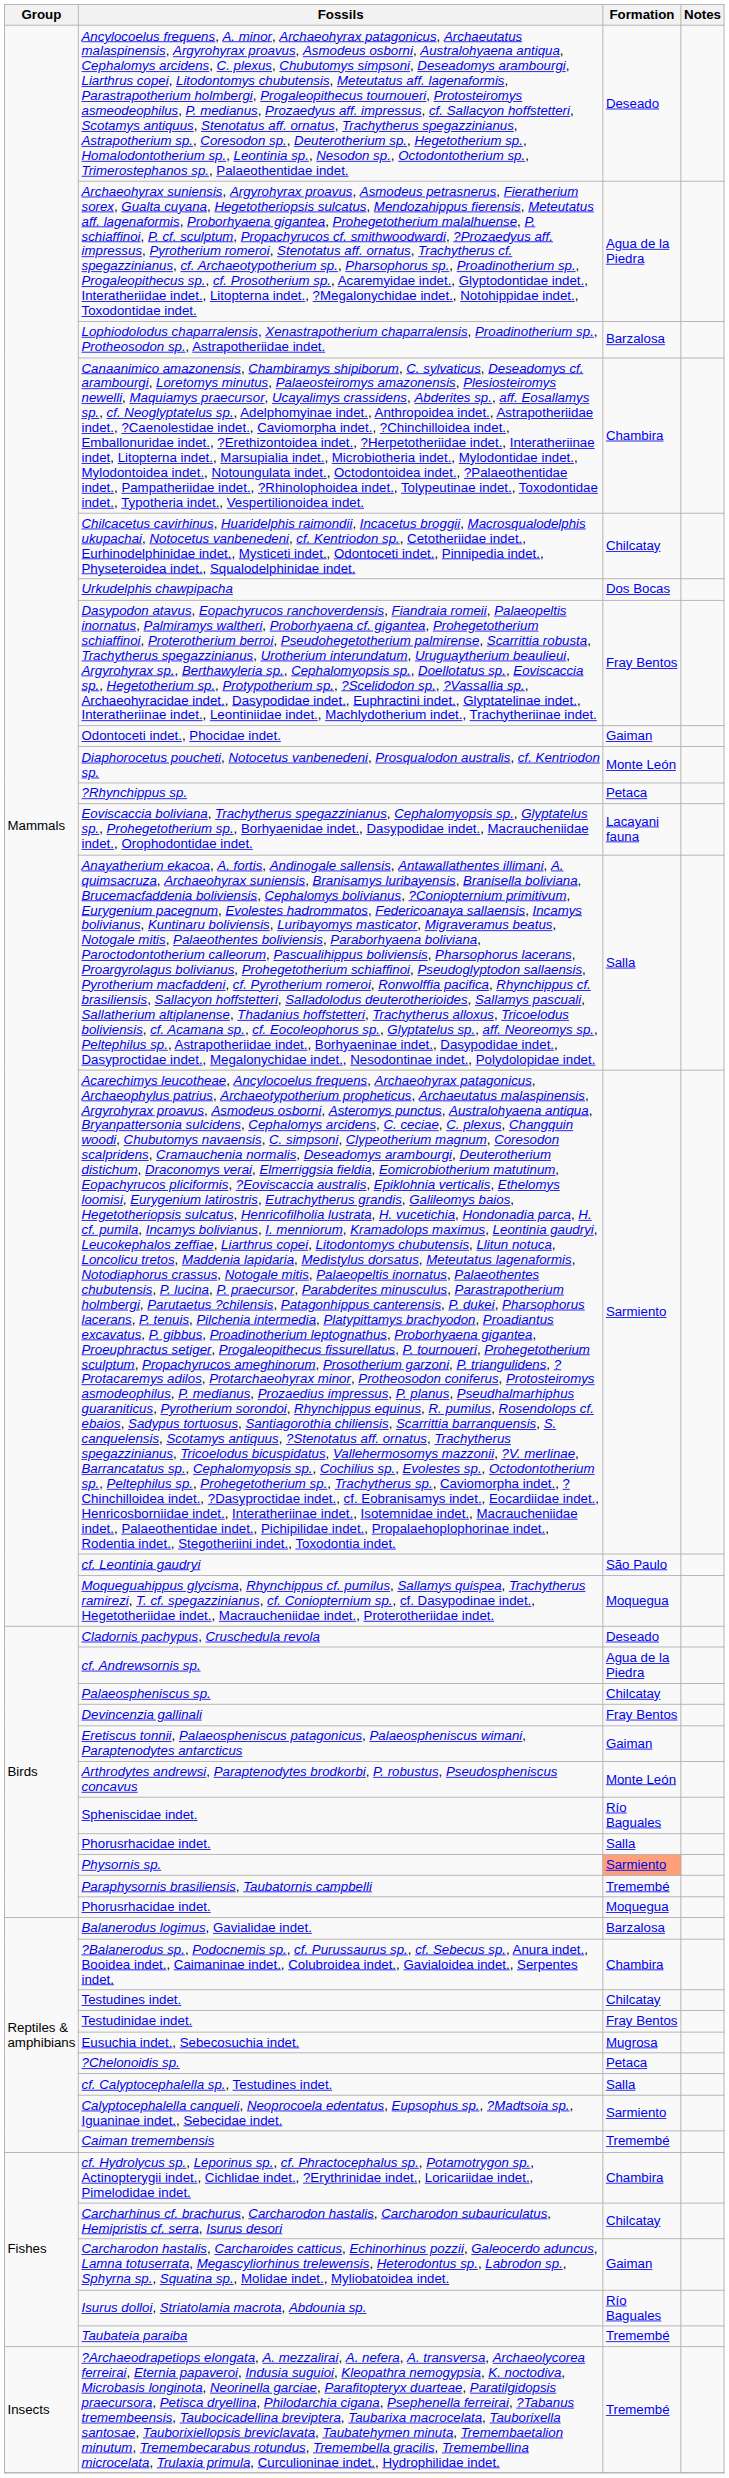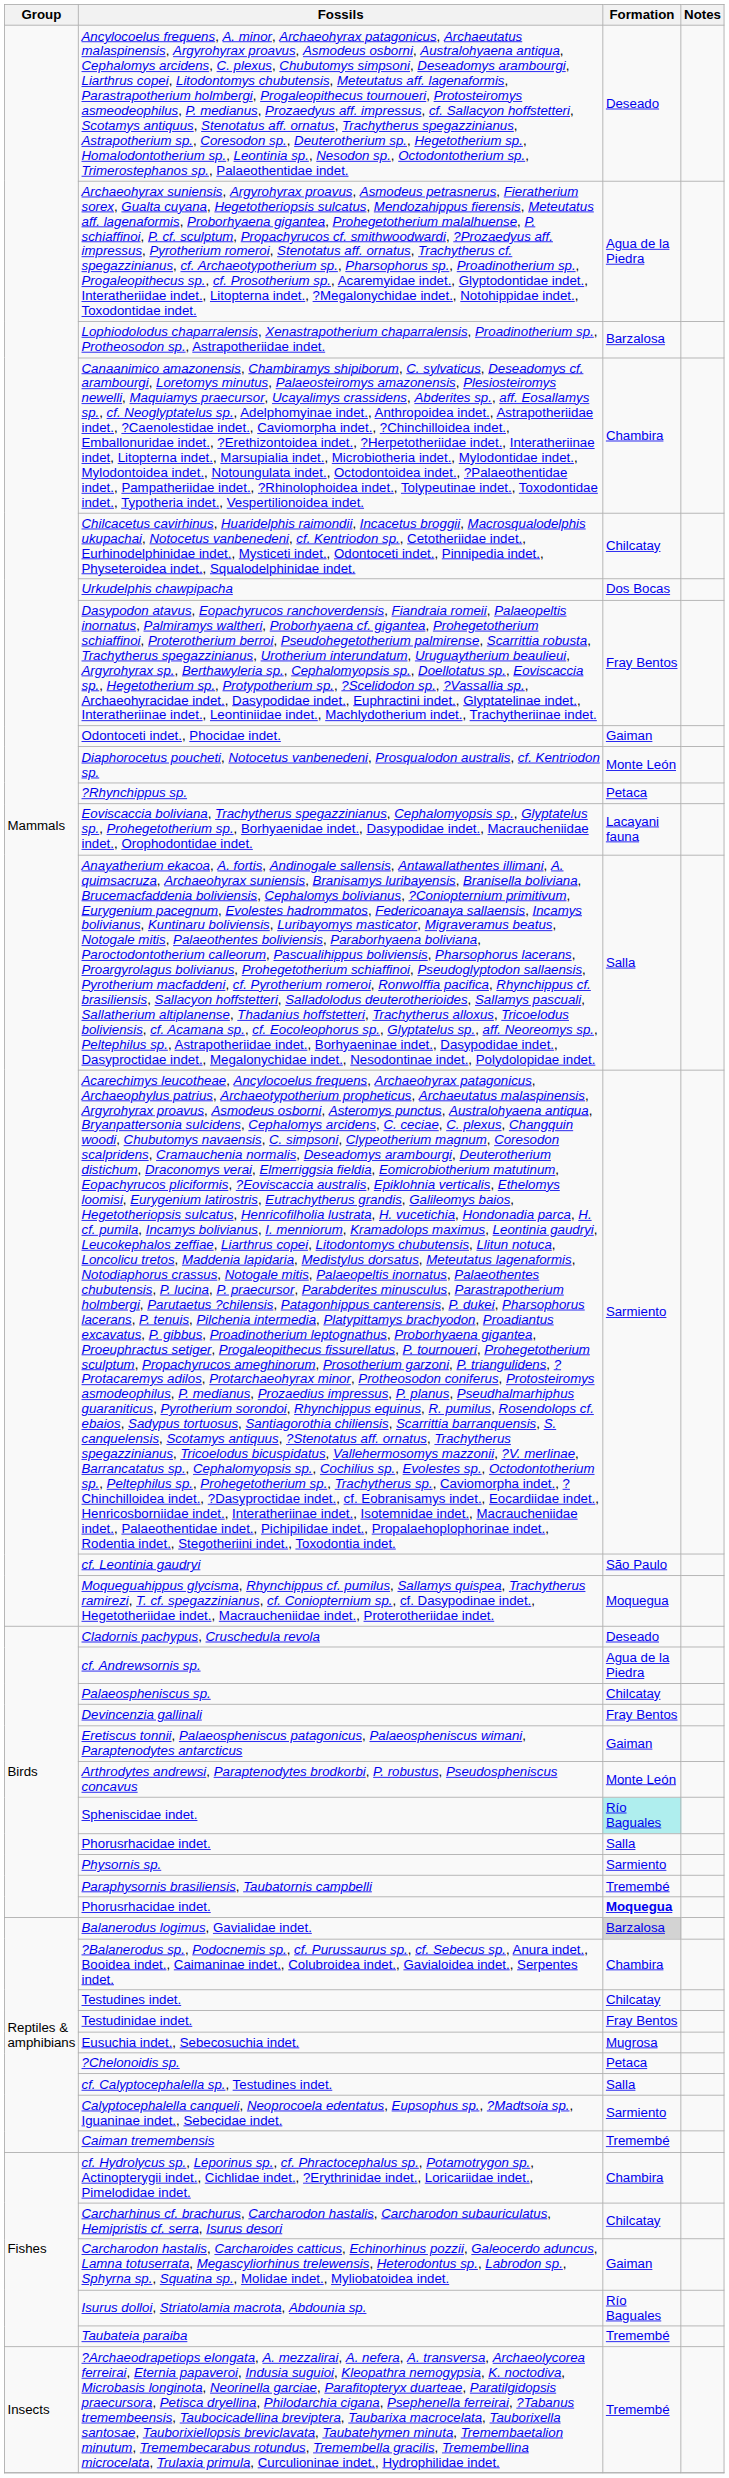(634, 1815) no background -> (634, 1815) paleturquoise background
(636, 1865) lightsalmon background -> (636, 1865) no background
(637, 1907) normal -> (639, 1907) bold
(635, 1928) no background -> (635, 1928) lightgrey background
